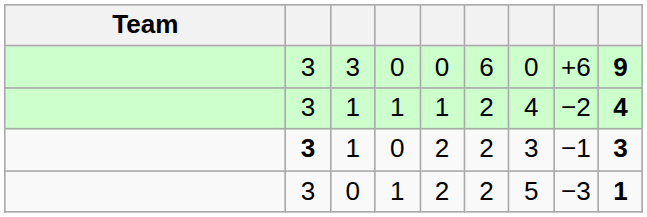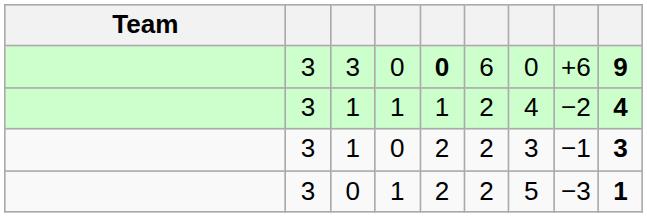(442, 66) normal -> (442, 66) bold
(308, 149) bold -> (308, 149) normal
